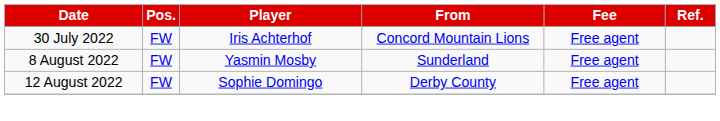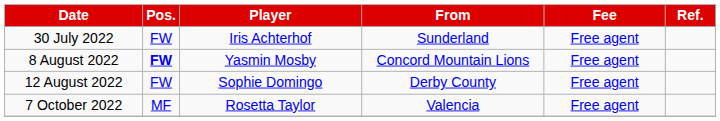(453, 37) Concord Mountain Lions -> (453, 37) Sunderland
(161, 60) normal -> (161, 60) bold
(453, 60) Sunderland -> (453, 60) Concord Mountain Lions
+ row: (74, 104)
